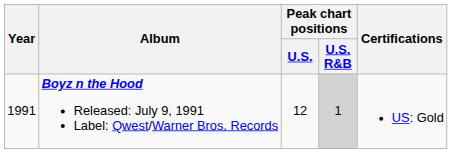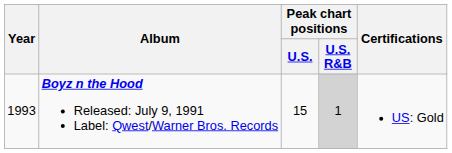(22, 111) 1991 -> (22, 111) 1993
(300, 111) 12 -> (300, 111) 15
